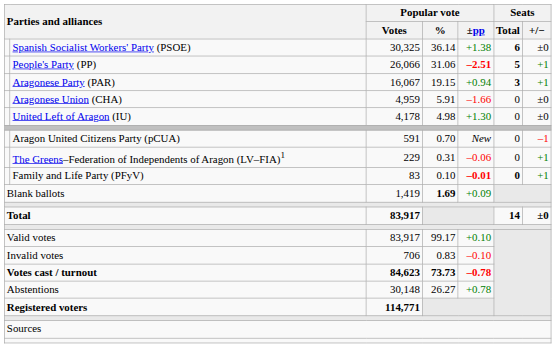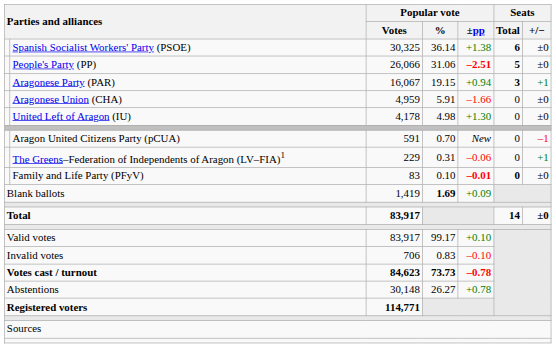(543, 64) +1 -> (543, 64) ±0
(543, 176) +1 -> (543, 176) ±0
